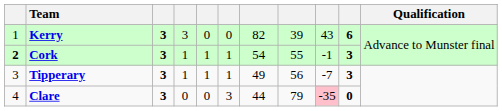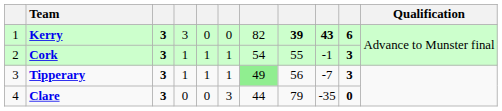(297, 34) normal -> (297, 34) bold
(327, 34) normal -> (327, 34) bold
(15, 55) bold -> (15, 55) normal
(259, 75) no background -> (259, 75) lightgreen background
(327, 95) pink background -> (327, 95) no background
